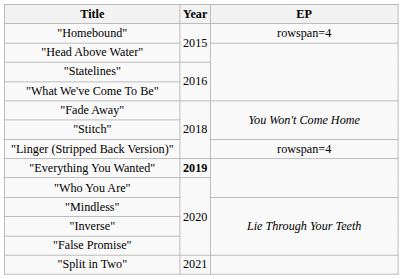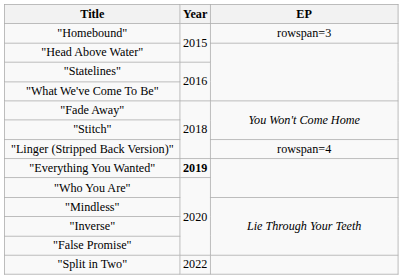(304, 33) rowspan=4 -> (304, 33) rowspan=3
(195, 264) 2021 -> (195, 264) 2022
